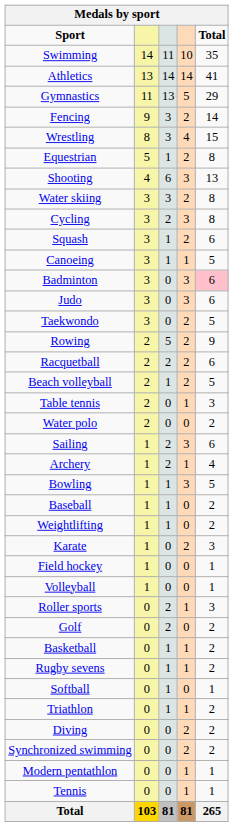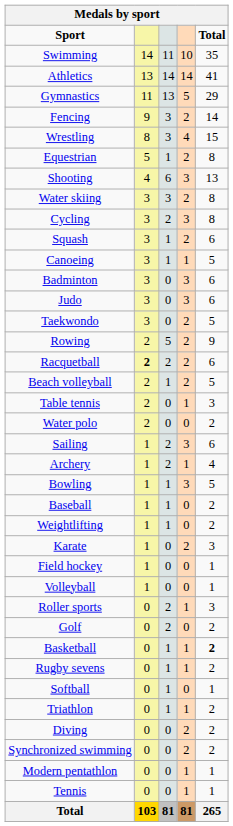(212, 280) pink background -> (212, 280) no background
(147, 362) normal -> (147, 362) bold
(212, 648) normal -> (212, 648) bold
